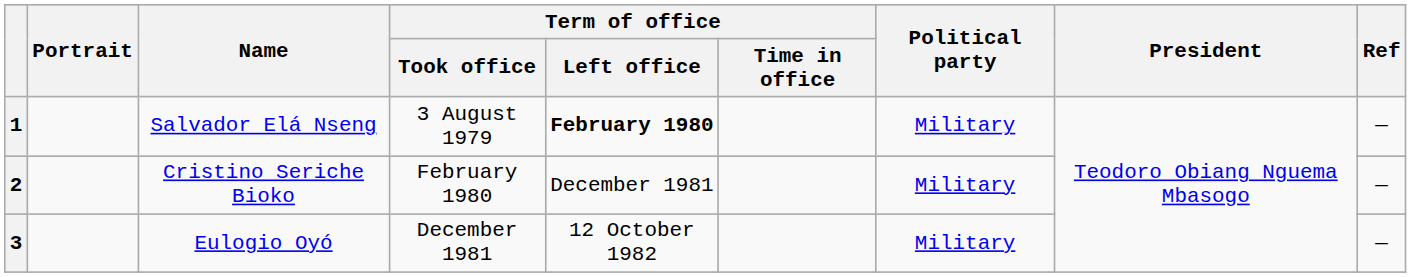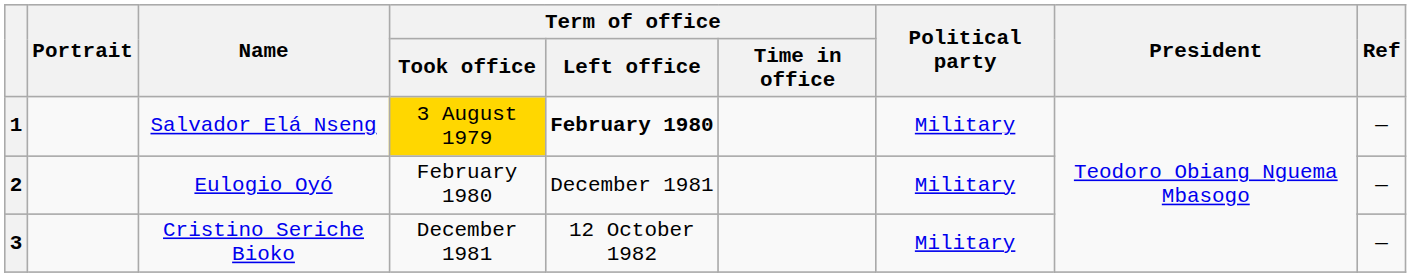(467, 126) no background -> (467, 126) gold background
(264, 185) Cristino Seriche Bioko -> (264, 185) Eulogio Oyó
(264, 243) Eulogio Oyó -> (264, 243) Cristino Seriche Bioko
